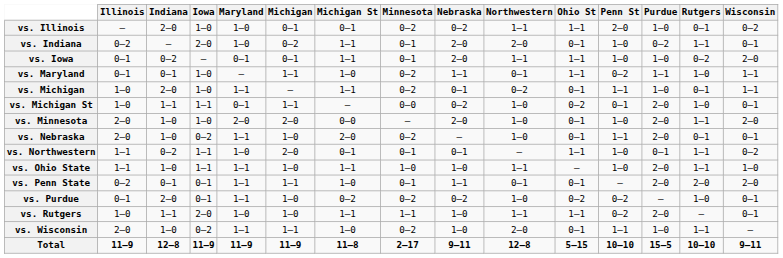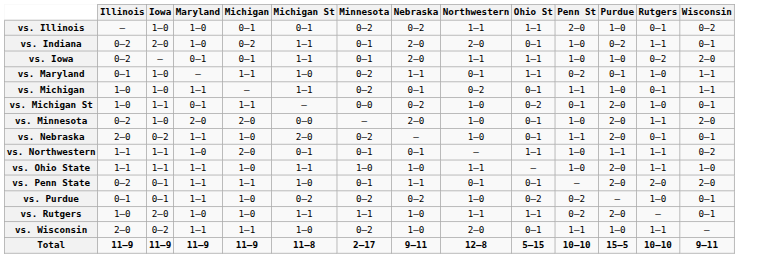- column: (168, 12)
(122, 58) 0–1 -> (122, 58) 0–2
(661, 74) 1–1 -> (617, 74) 0–1
(122, 121) 2–0 -> (122, 121) 0–2
(661, 152) 0–1 -> (617, 152) 1–1
